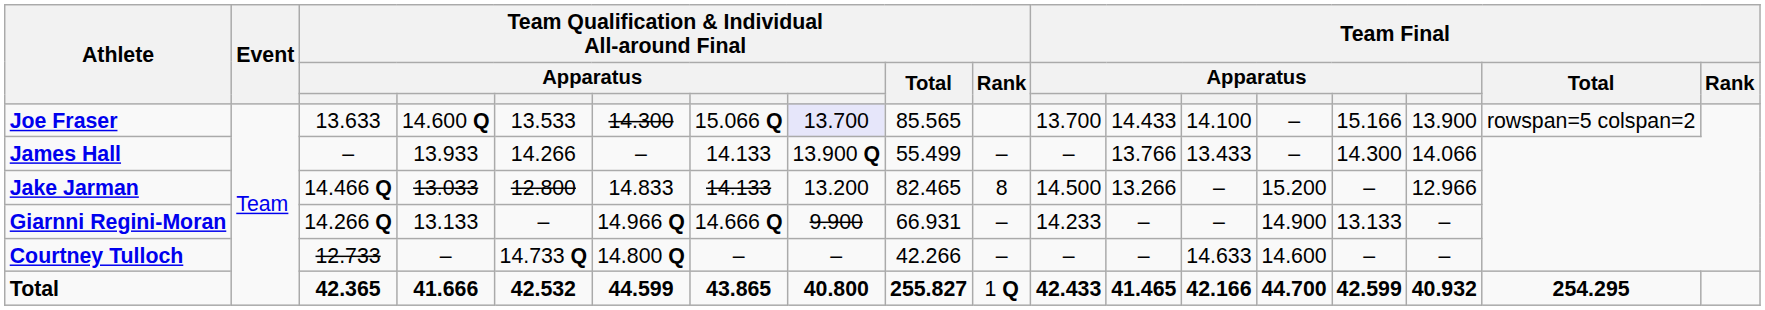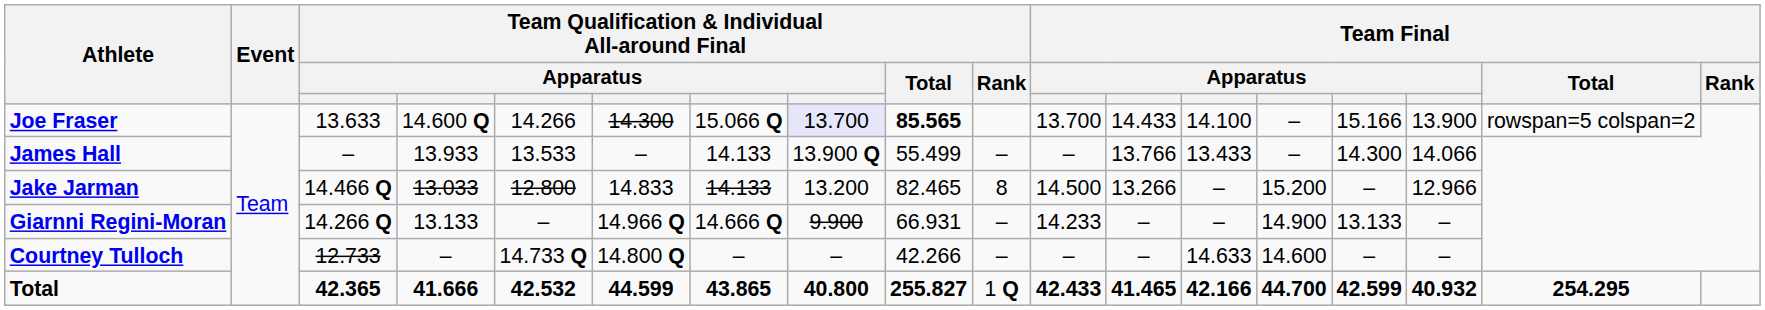(543, 121) 13.533 -> (543, 121) 14.266
(929, 121) normal -> (929, 121) bold
(543, 154) 14.266 -> (543, 154) 13.533
